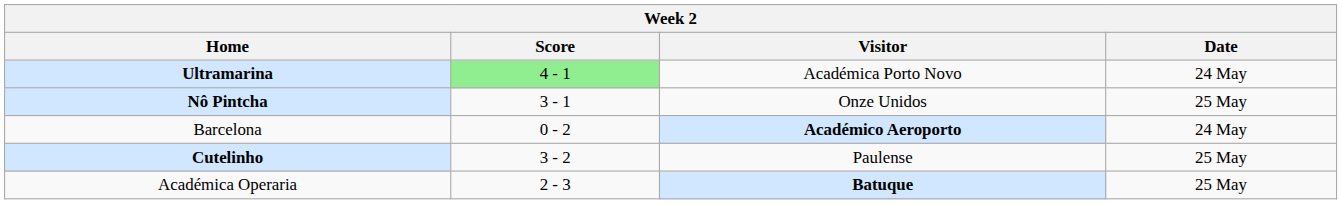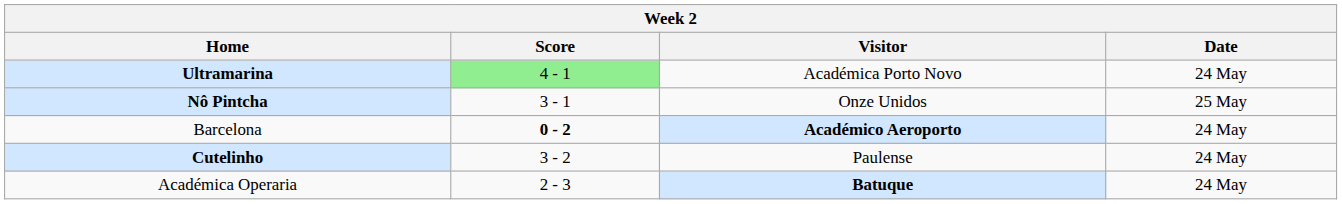(555, 129) normal -> (555, 129) bold
(1221, 157) 25 May -> (1221, 157) 24 May
(1221, 185) 25 May -> (1221, 185) 24 May
